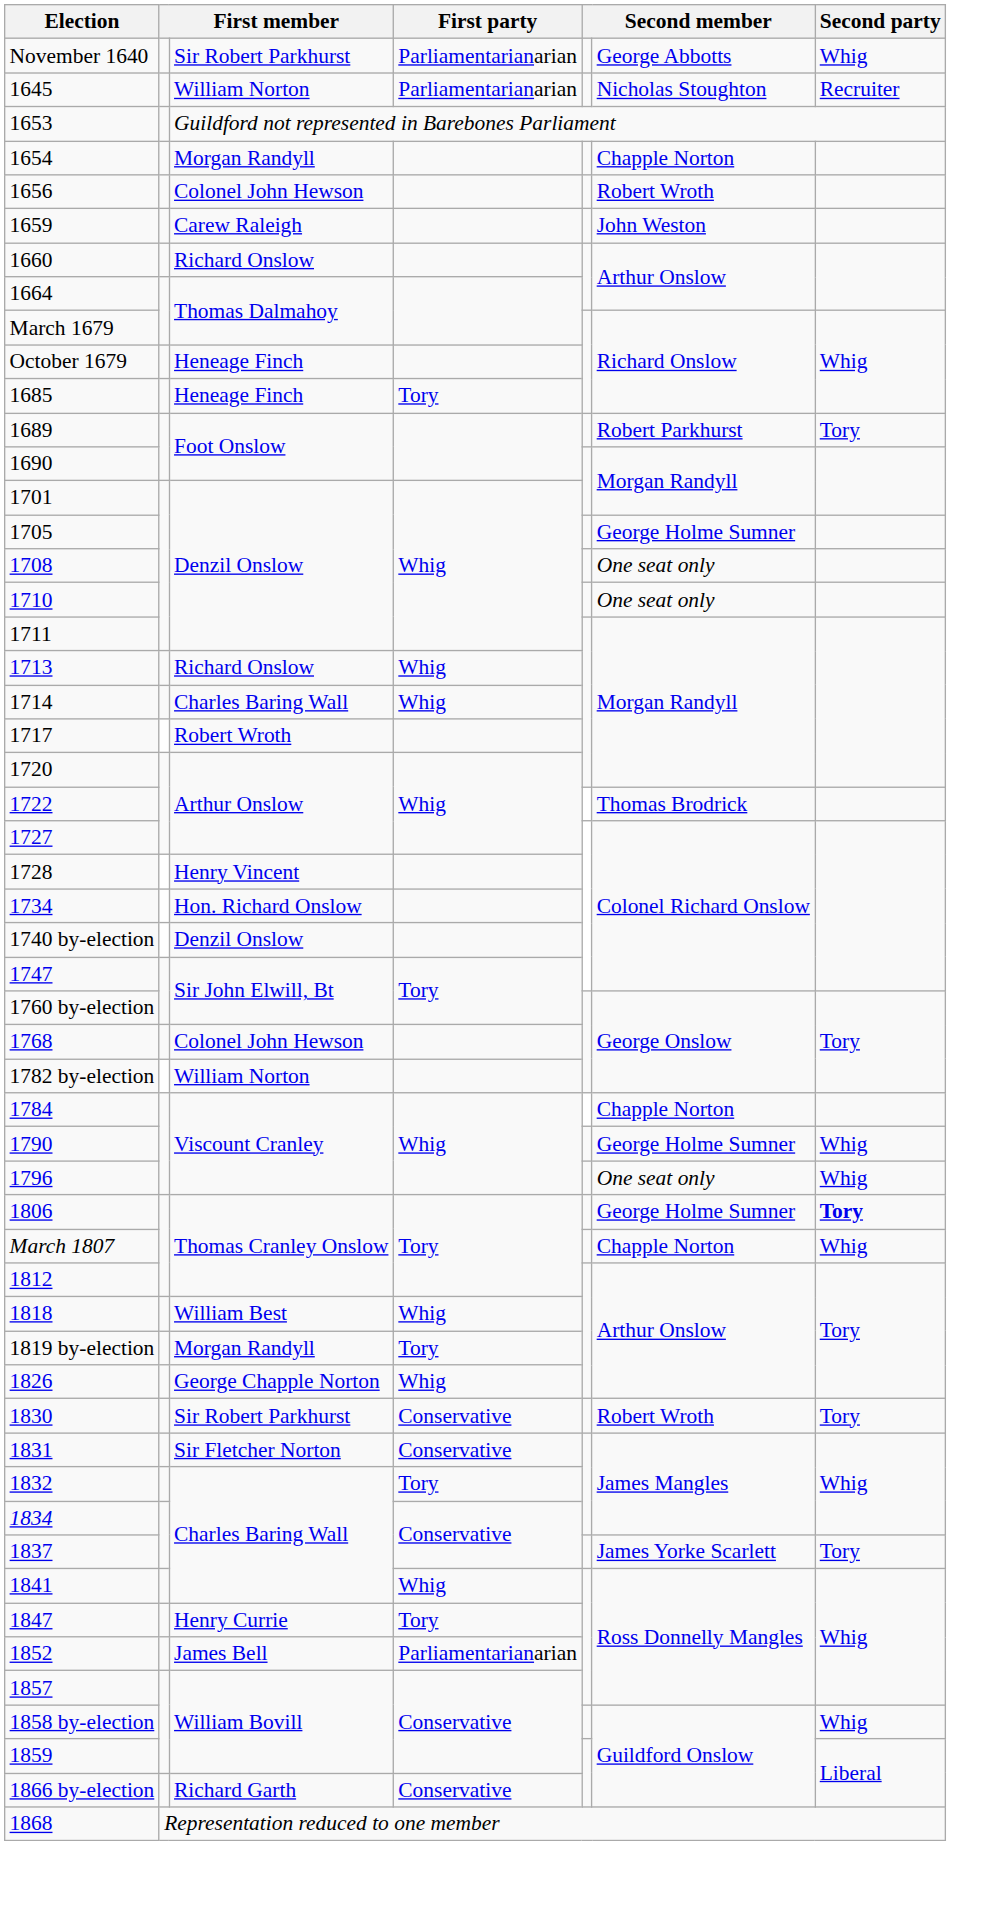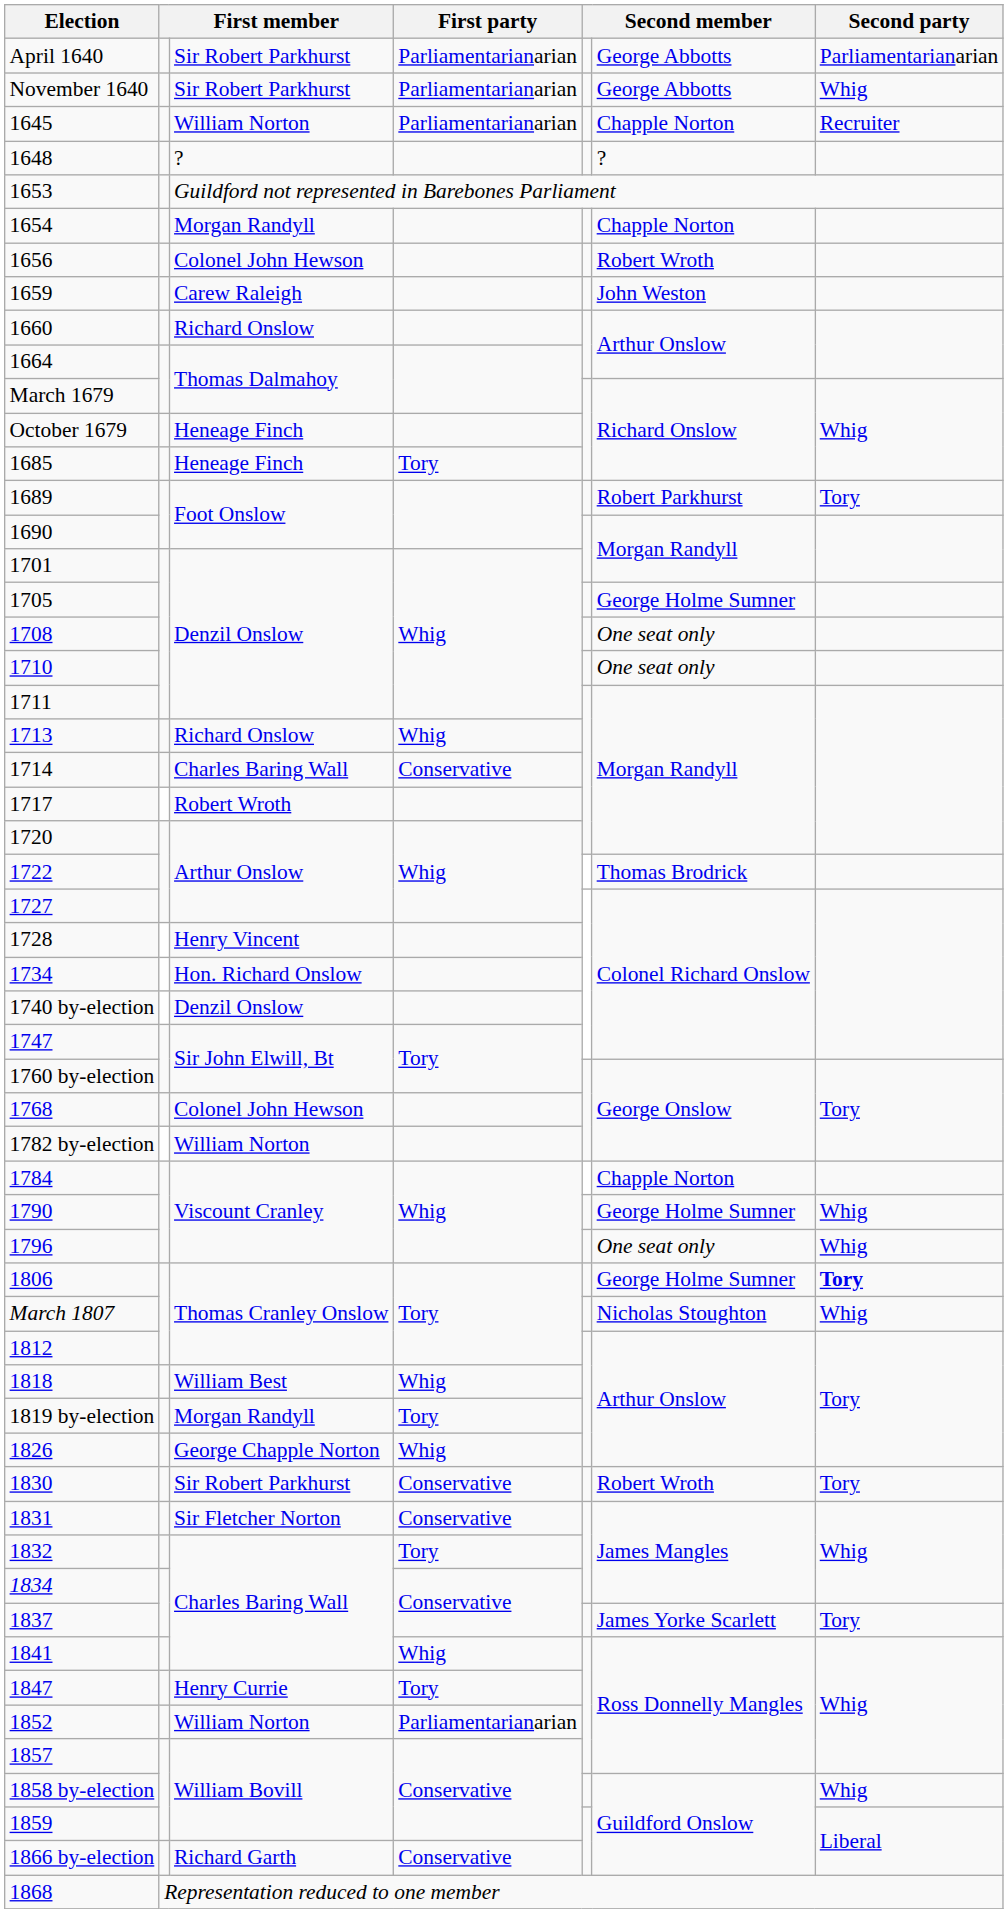+ row: (56, 55)
(682, 89) Nicholas Stoughton -> (665, 123) Chapple Norton
+ row: (31, 157)
(422, 701) Whig -> (455, 769) Conservative
(665, 1245) Chapple Norton -> (682, 1313) Nicholas Stoughton
(221, 1653) James Bell -> (242, 1721) William Norton
